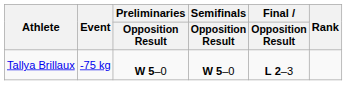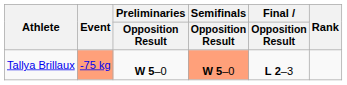(95, 65) no background -> (95, 65) lightsalmon background
(218, 71) no background -> (218, 71) lightsalmon background
